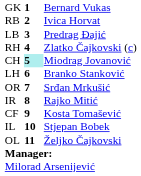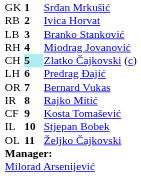(77, 7) Bernard Vukas -> (77, 7) Srđan Mrkušić
(75, 34) Predrag Đajić -> (84, 34) Branko Stanković
(90, 47) Zlatko Čajkovski (c) -> (87, 47) Miodrag Jovanović
(87, 60) Miodrag Jovanović -> (90, 60) Zlatko Čajkovski (c)
(84, 74) Branko Stanković -> (75, 74) Predrag Đajić
(77, 87) Srđan Mrkušić -> (77, 87) Bernard Vukas
